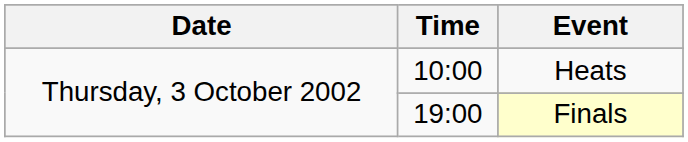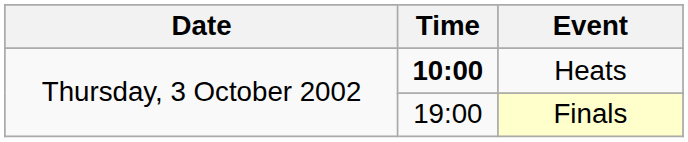(448, 70) normal -> (448, 70) bold
